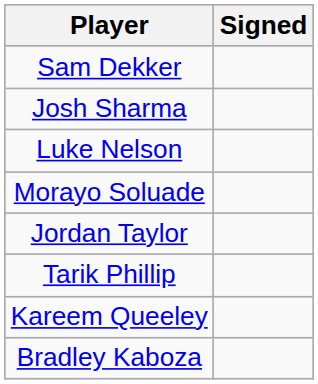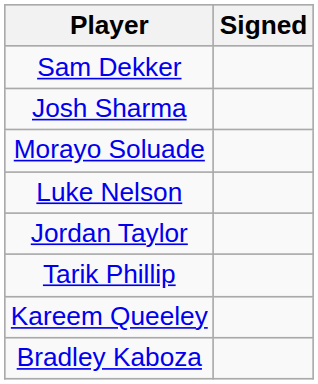rows swapped: (109, 150) <-> (109, 191)
